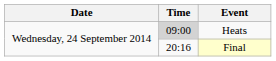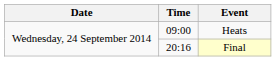(178, 30) lightgrey background -> (178, 30) no background
